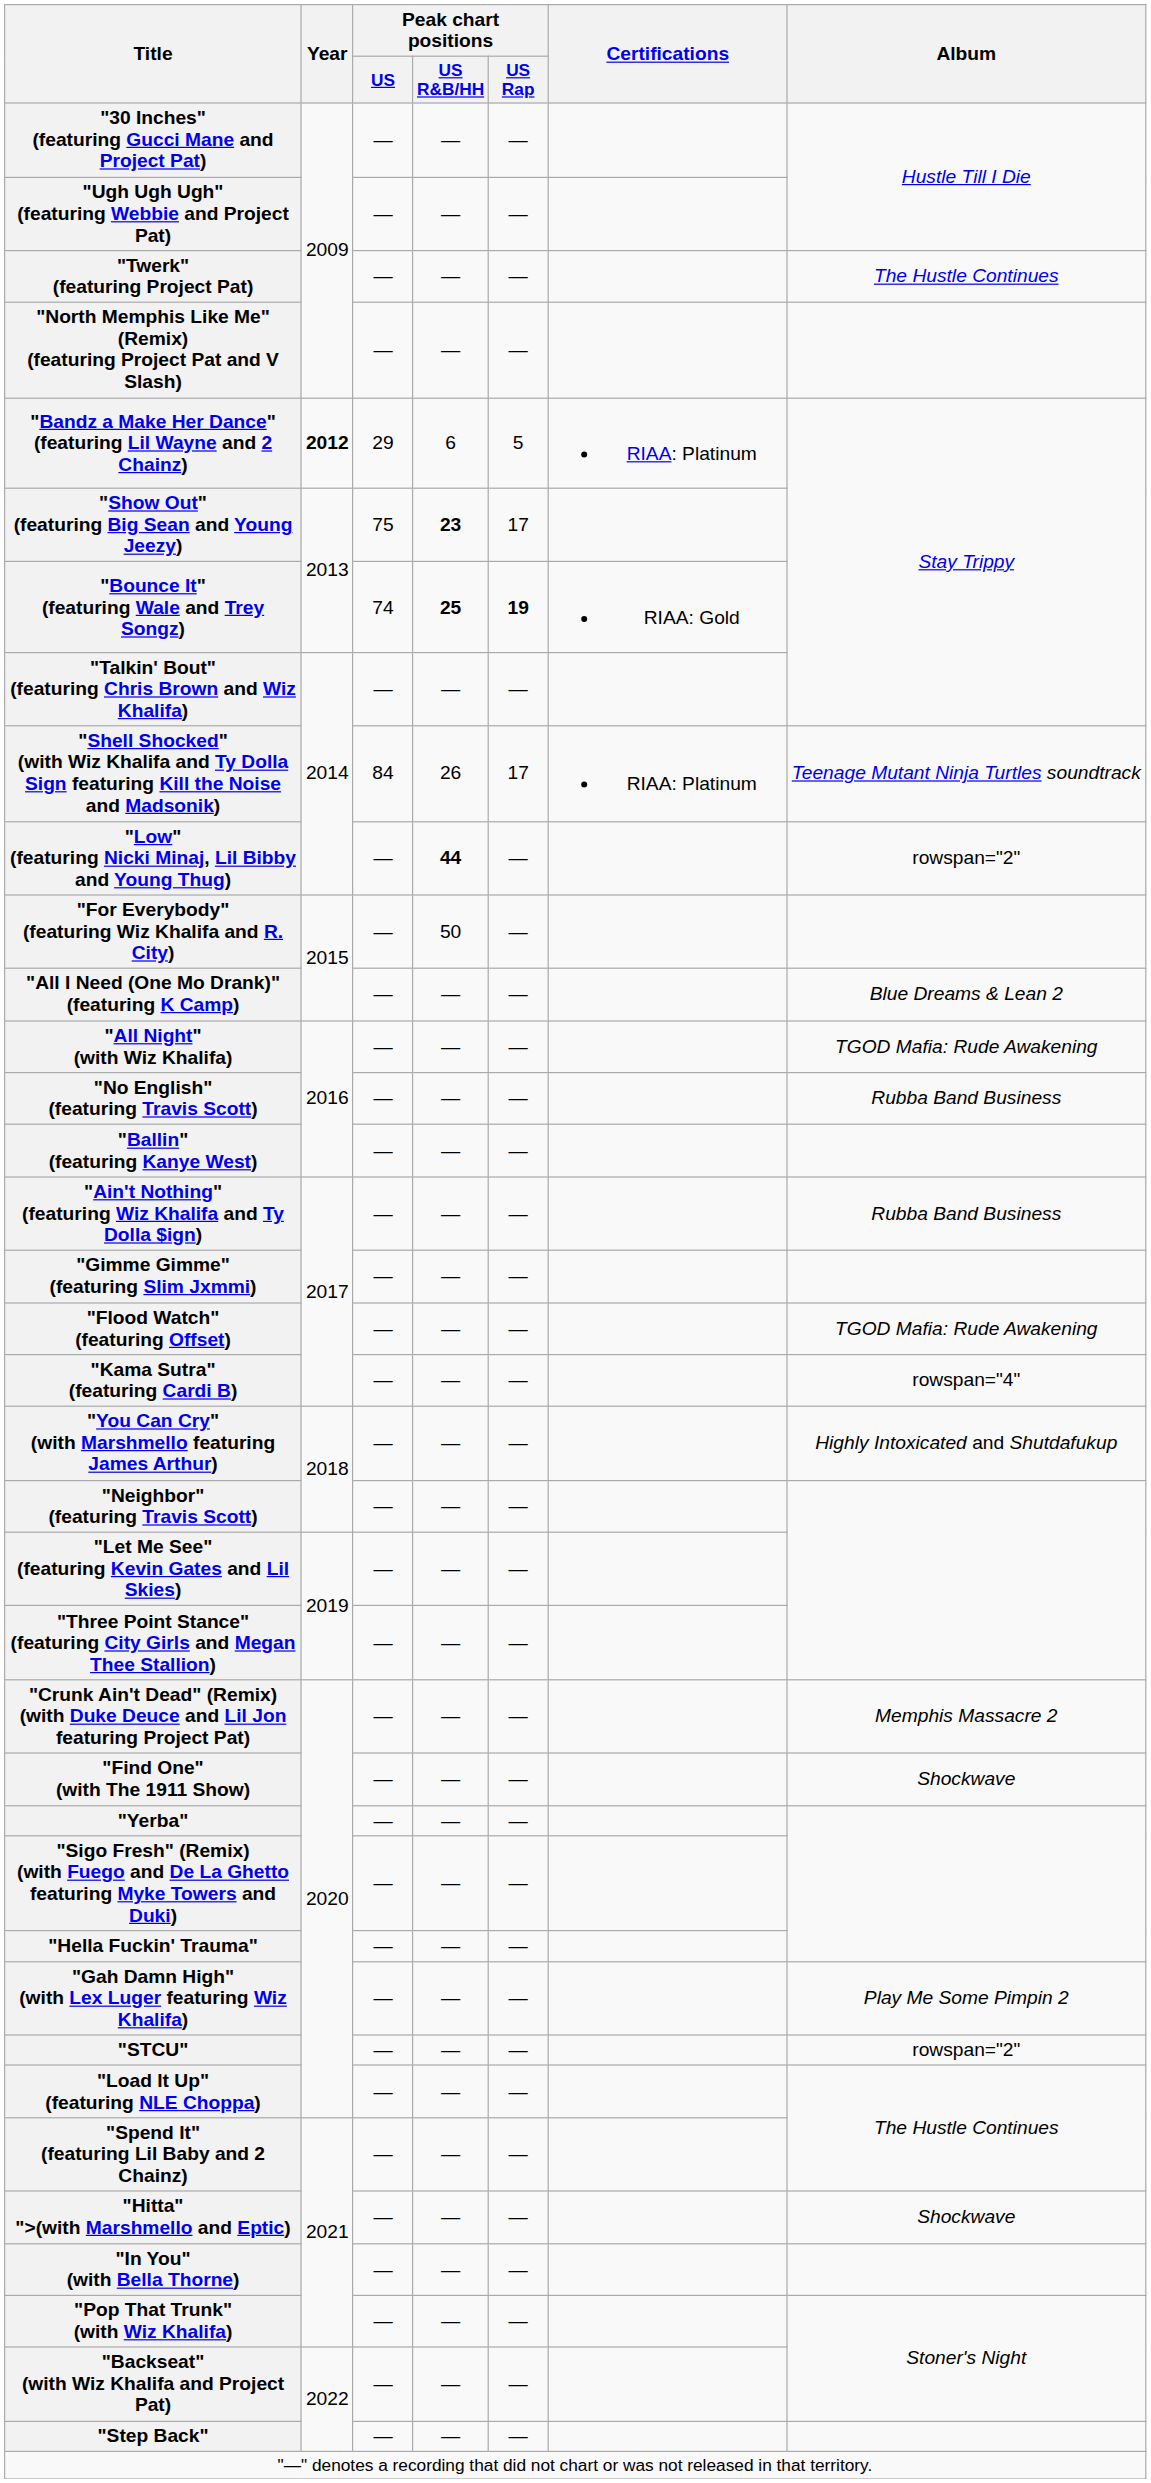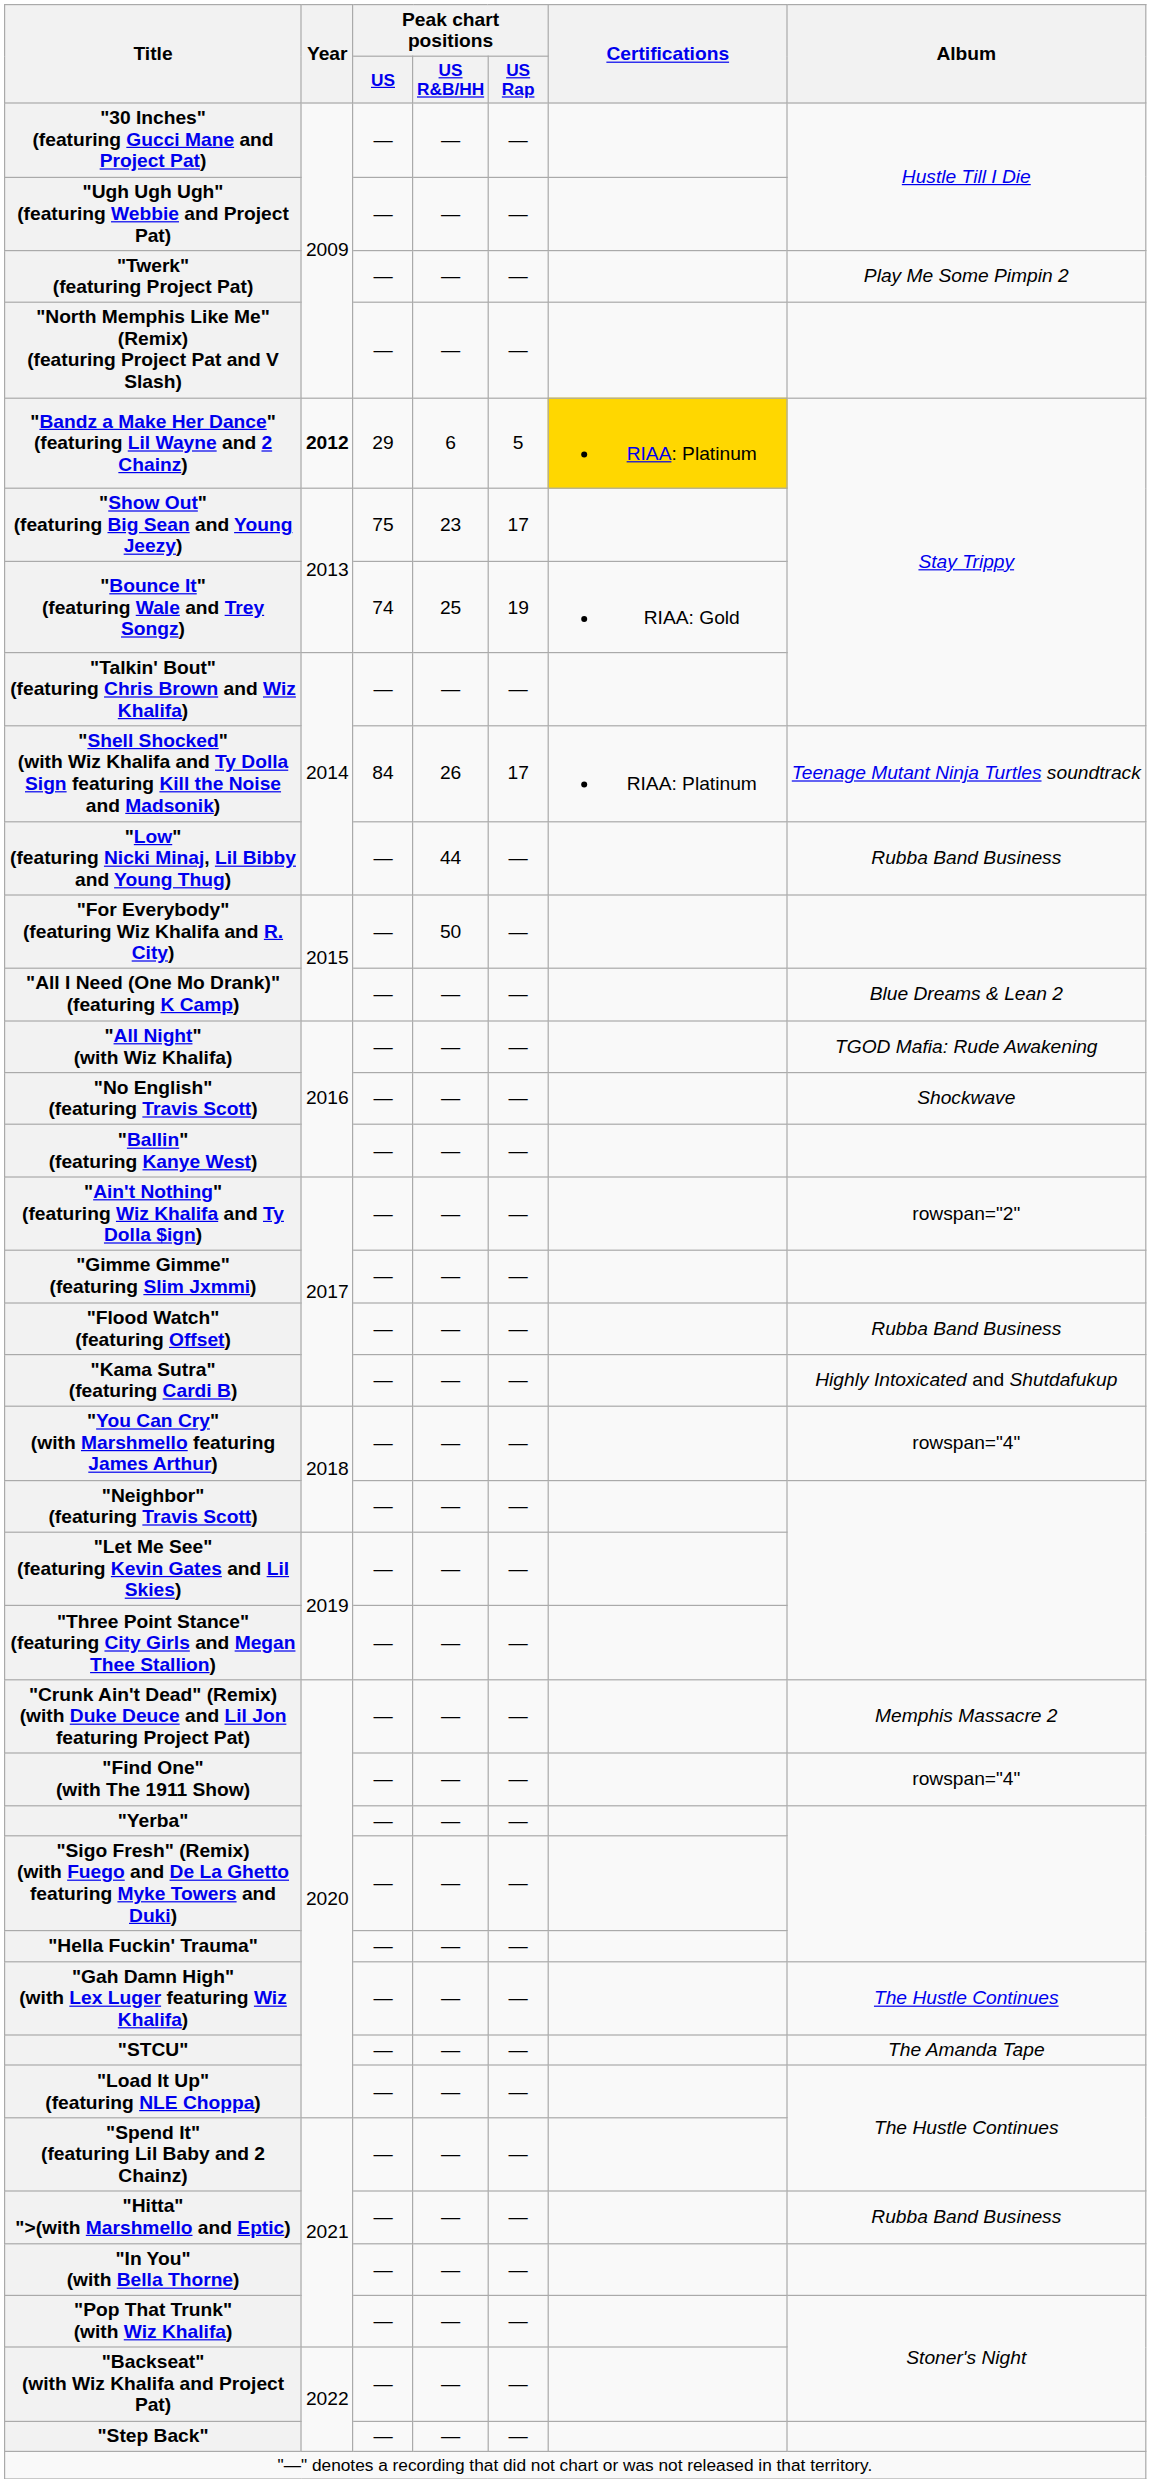(966, 276) The Hustle Continues -> (966, 276) Play Me Some Pimpin 2
(668, 454) no background -> (668, 454) gold background
(451, 524) bold -> (451, 524) normal
(451, 606) bold -> (451, 606) normal
(518, 606) bold -> (518, 606) normal
(451, 857) bold -> (451, 857) normal
(966, 857) rowspan="2" -> (966, 857) Rubba Band Business
(966, 1098) Rubba Band Business -> (966, 1098) Shockwave
(966, 1213) Rubba Band Business -> (966, 1213) rowspan="2"
(966, 1328) TGOD Mafia: Rude Awakening -> (966, 1328) Rubba Band Business
(966, 1380) rowspan="4" -> (966, 1380) Highly Intoxicated and Shutdafukup
(966, 1443) Highly Intoxicated and Shutdafukup -> (966, 1443) rowspan="4"
(966, 1779) Shockwave -> (966, 1779) rowspan="4"
(966, 1998) Play Me Some Pimpin 2 -> (966, 1998) The Hustle Continues
(966, 2050) rowspan="2" -> (966, 2050) The Amanda Tape
(966, 2217) Shockwave -> (966, 2217) Rubba Band Business
